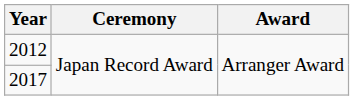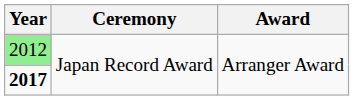(28, 49) no background -> (28, 49) lightgreen background
(28, 79) normal -> (28, 79) bold
